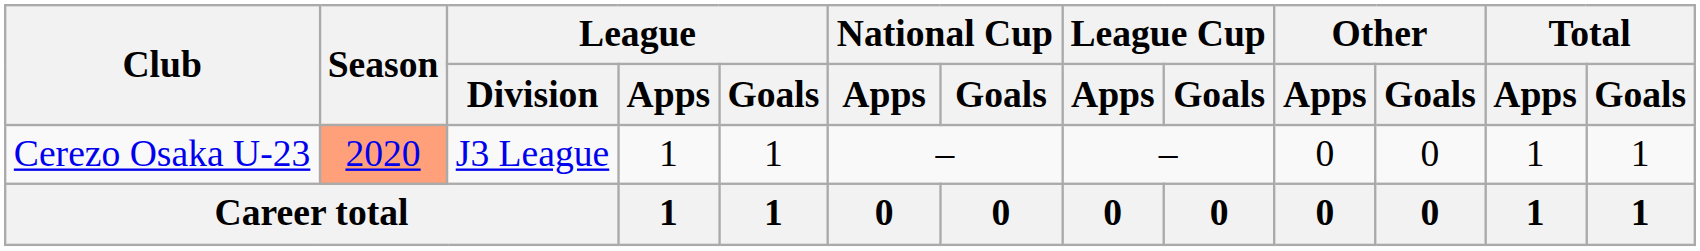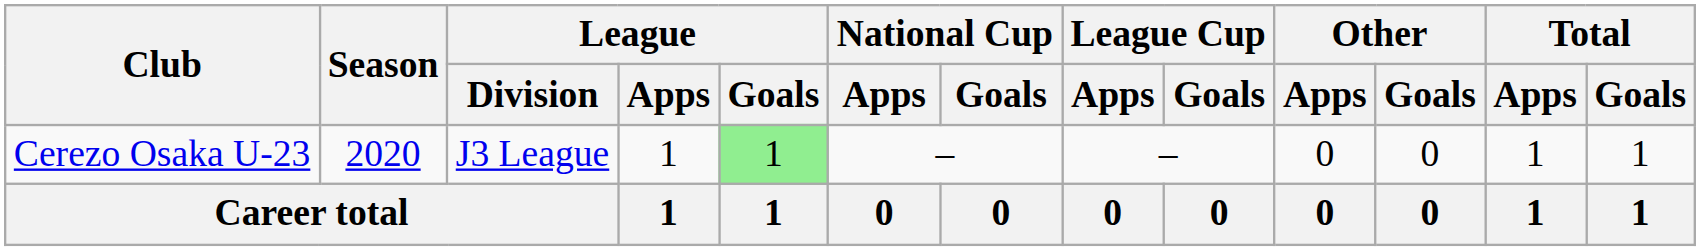(383, 153) lightsalmon background -> (383, 153) no background
(773, 153) no background -> (773, 153) lightgreen background
